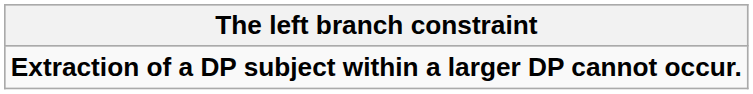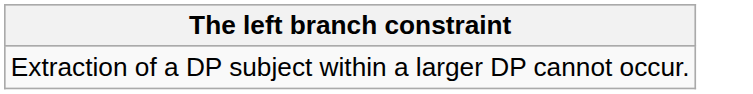(376, 66) bold -> (350, 66) normal
